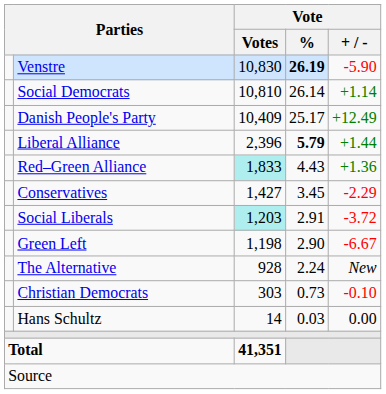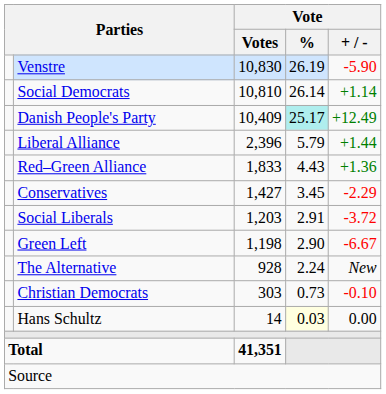(307, 67) bold -> (307, 67) normal
(307, 117) no background -> (307, 117) paleturquoise background
(311, 142) bold -> (311, 142) normal
(264, 167) paleturquoise background -> (264, 167) no background
(264, 218) paleturquoise background -> (264, 218) no background
(311, 318) no background -> (311, 318) lightyellow background
